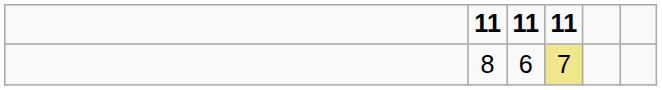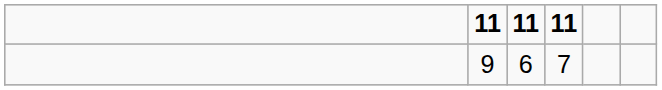(488, 64) 8 -> (488, 64) 9
(564, 64) khaki background -> (564, 64) no background
